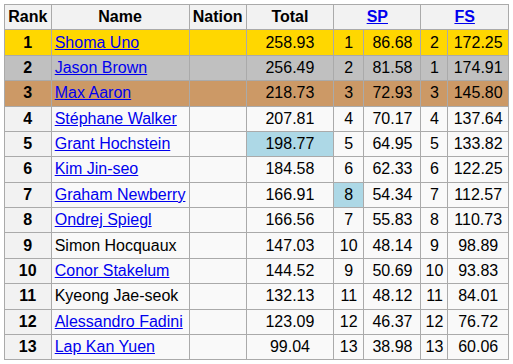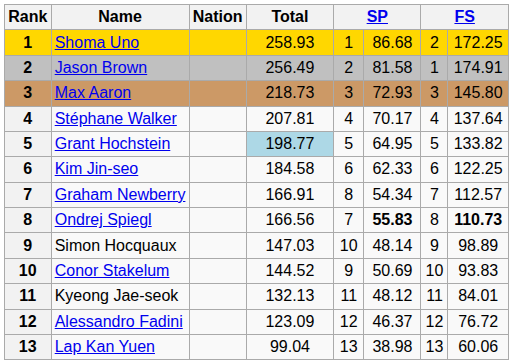(349, 194) lightblue background -> (349, 194) no background
(392, 220) normal -> (392, 220) bold
(478, 220) normal -> (478, 220) bold
